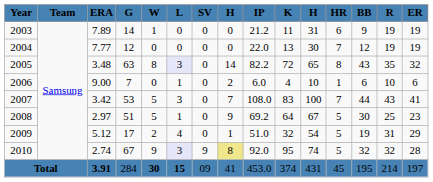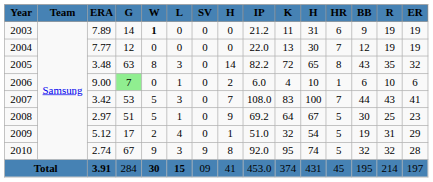(154, 30) normal -> (154, 30) bold
(179, 64) lavender background -> (179, 64) no background
(129, 82) no background -> (129, 82) lightgreen background
(179, 151) lavender background -> (179, 151) no background
(230, 151) khaki background -> (230, 151) no background
